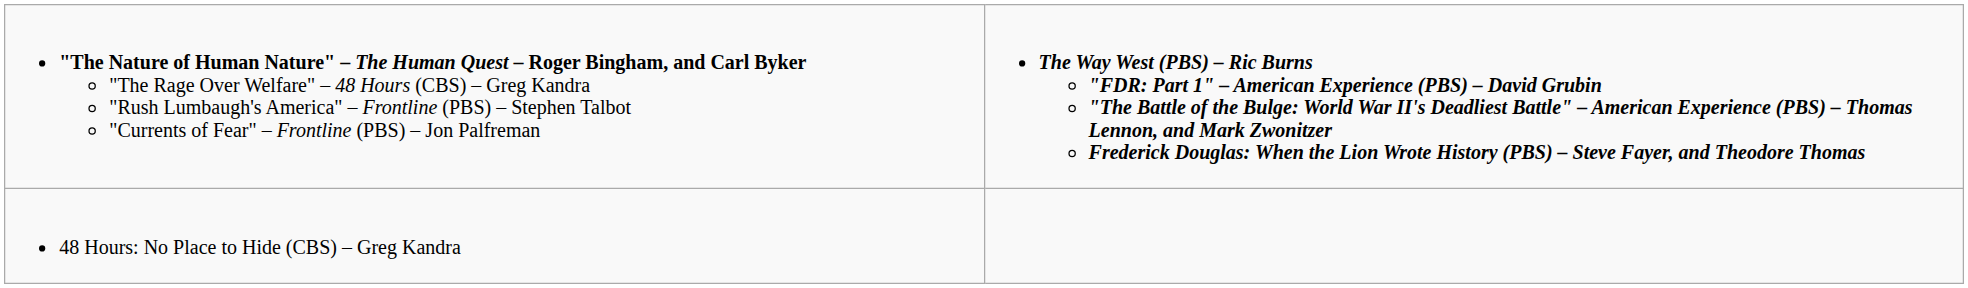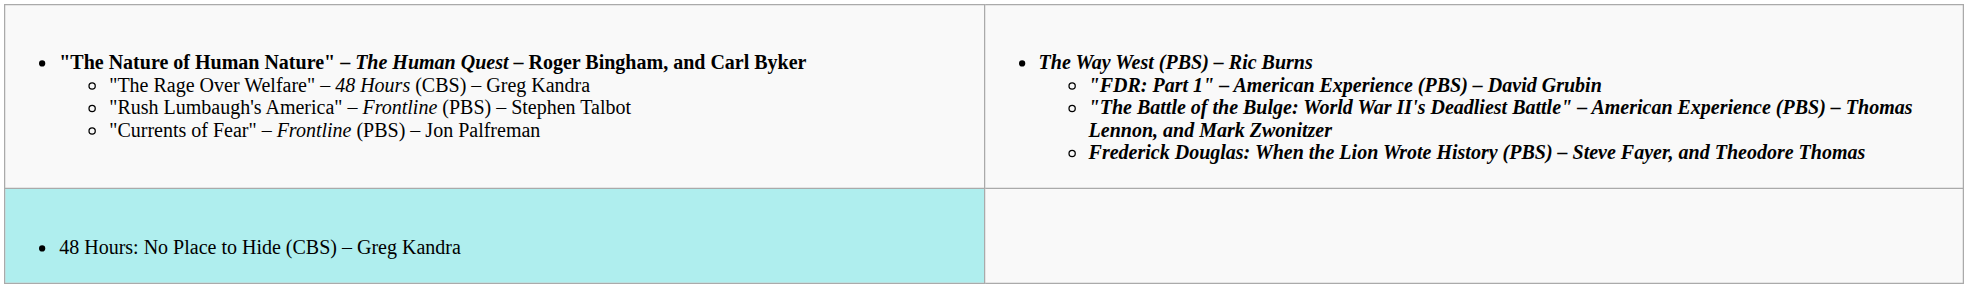(494, 247) no background -> (494, 247) paleturquoise background
